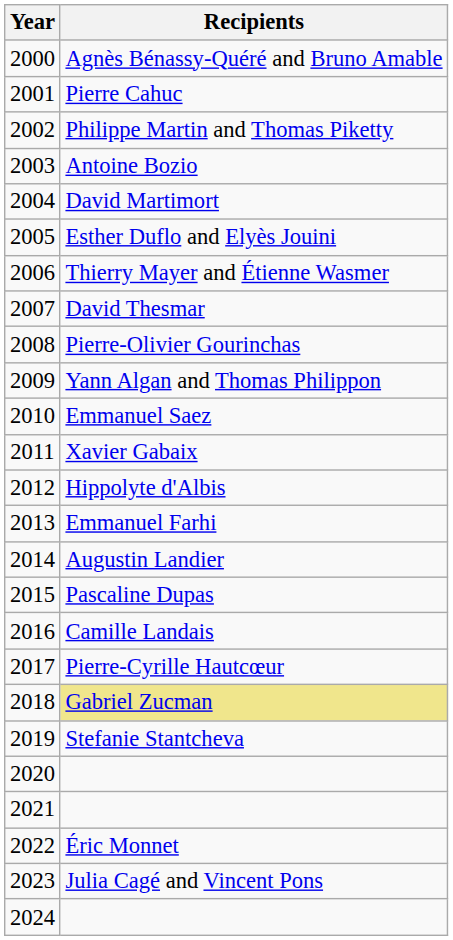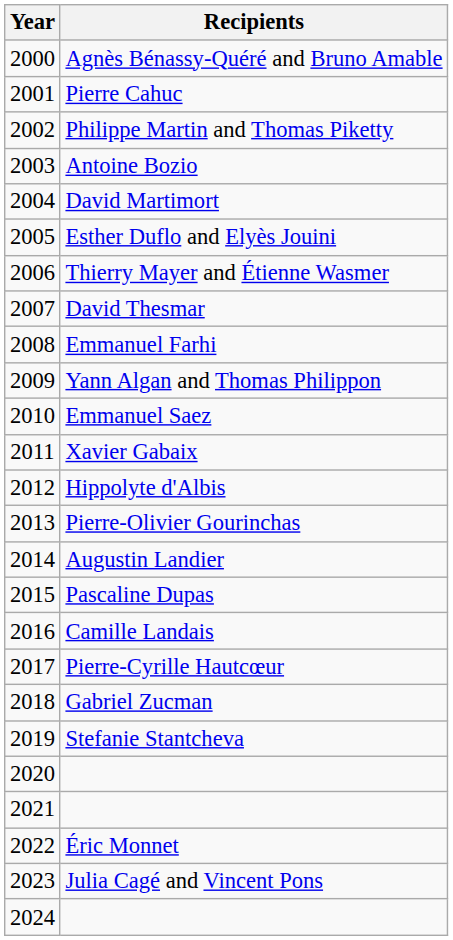(183, 344) Pierre-Olivier Gourinchas -> (141, 344) Emmanuel Farhi
(141, 523) Emmanuel Farhi -> (183, 523) Pierre-Olivier Gourinchas
(139, 702) khaki background -> (139, 702) no background
